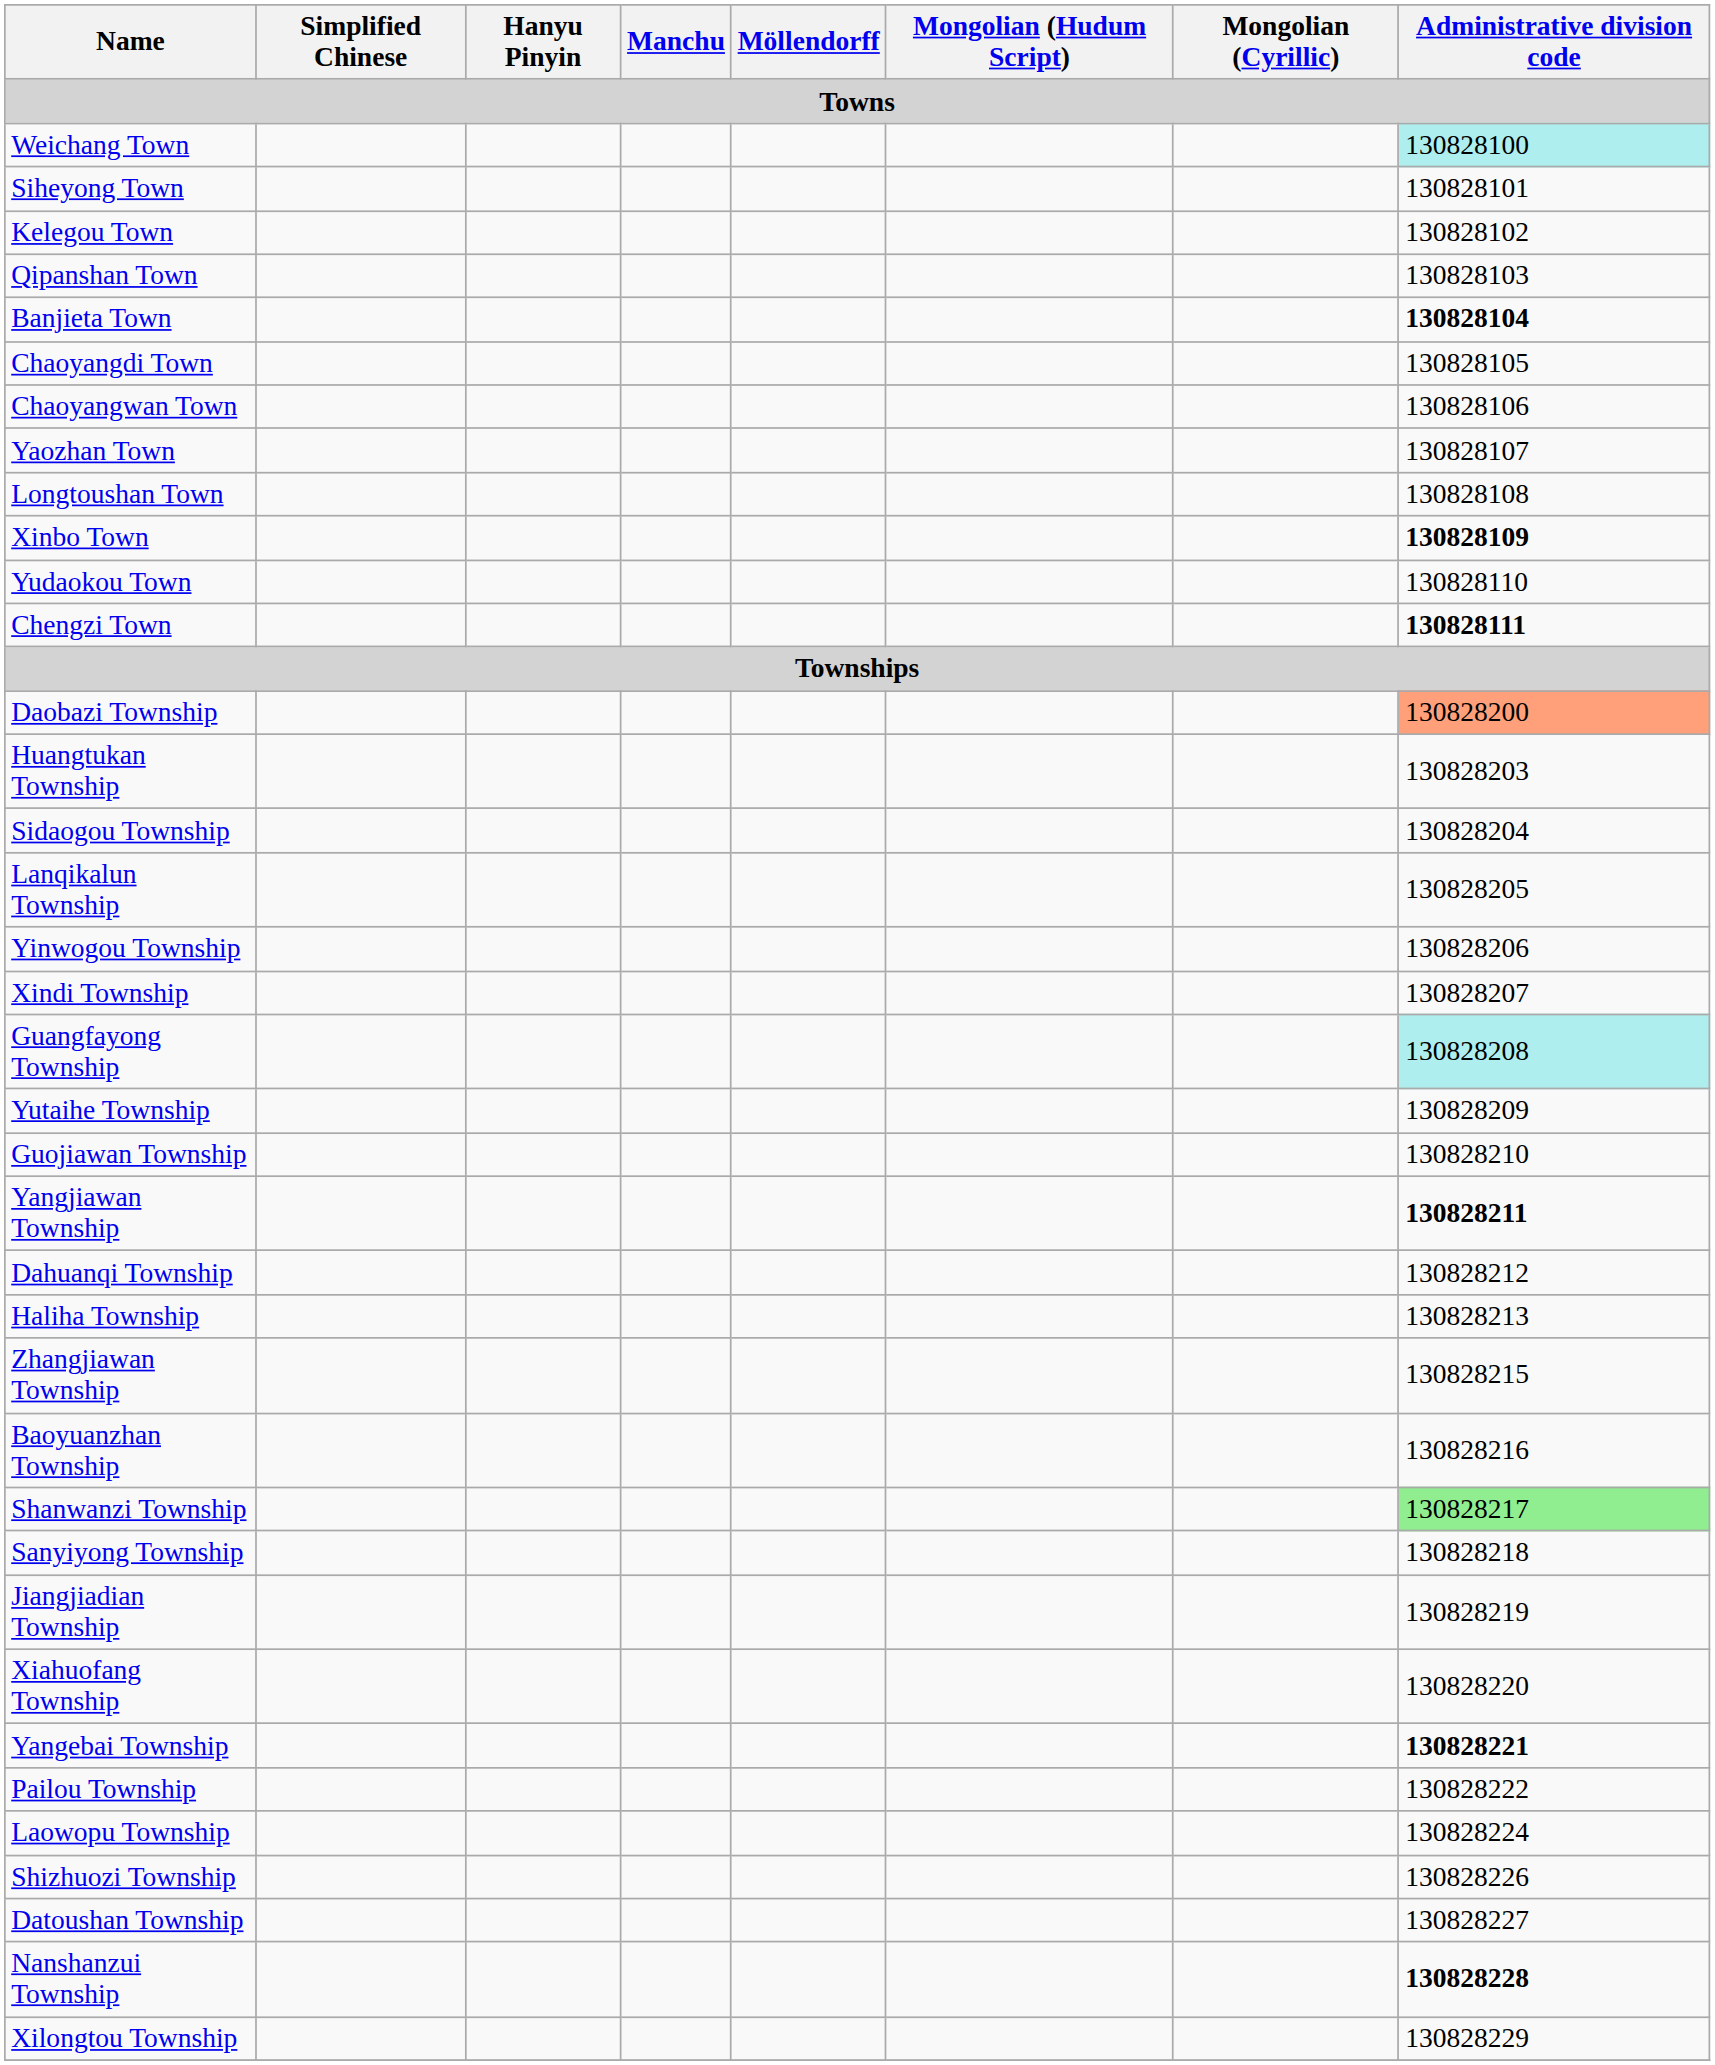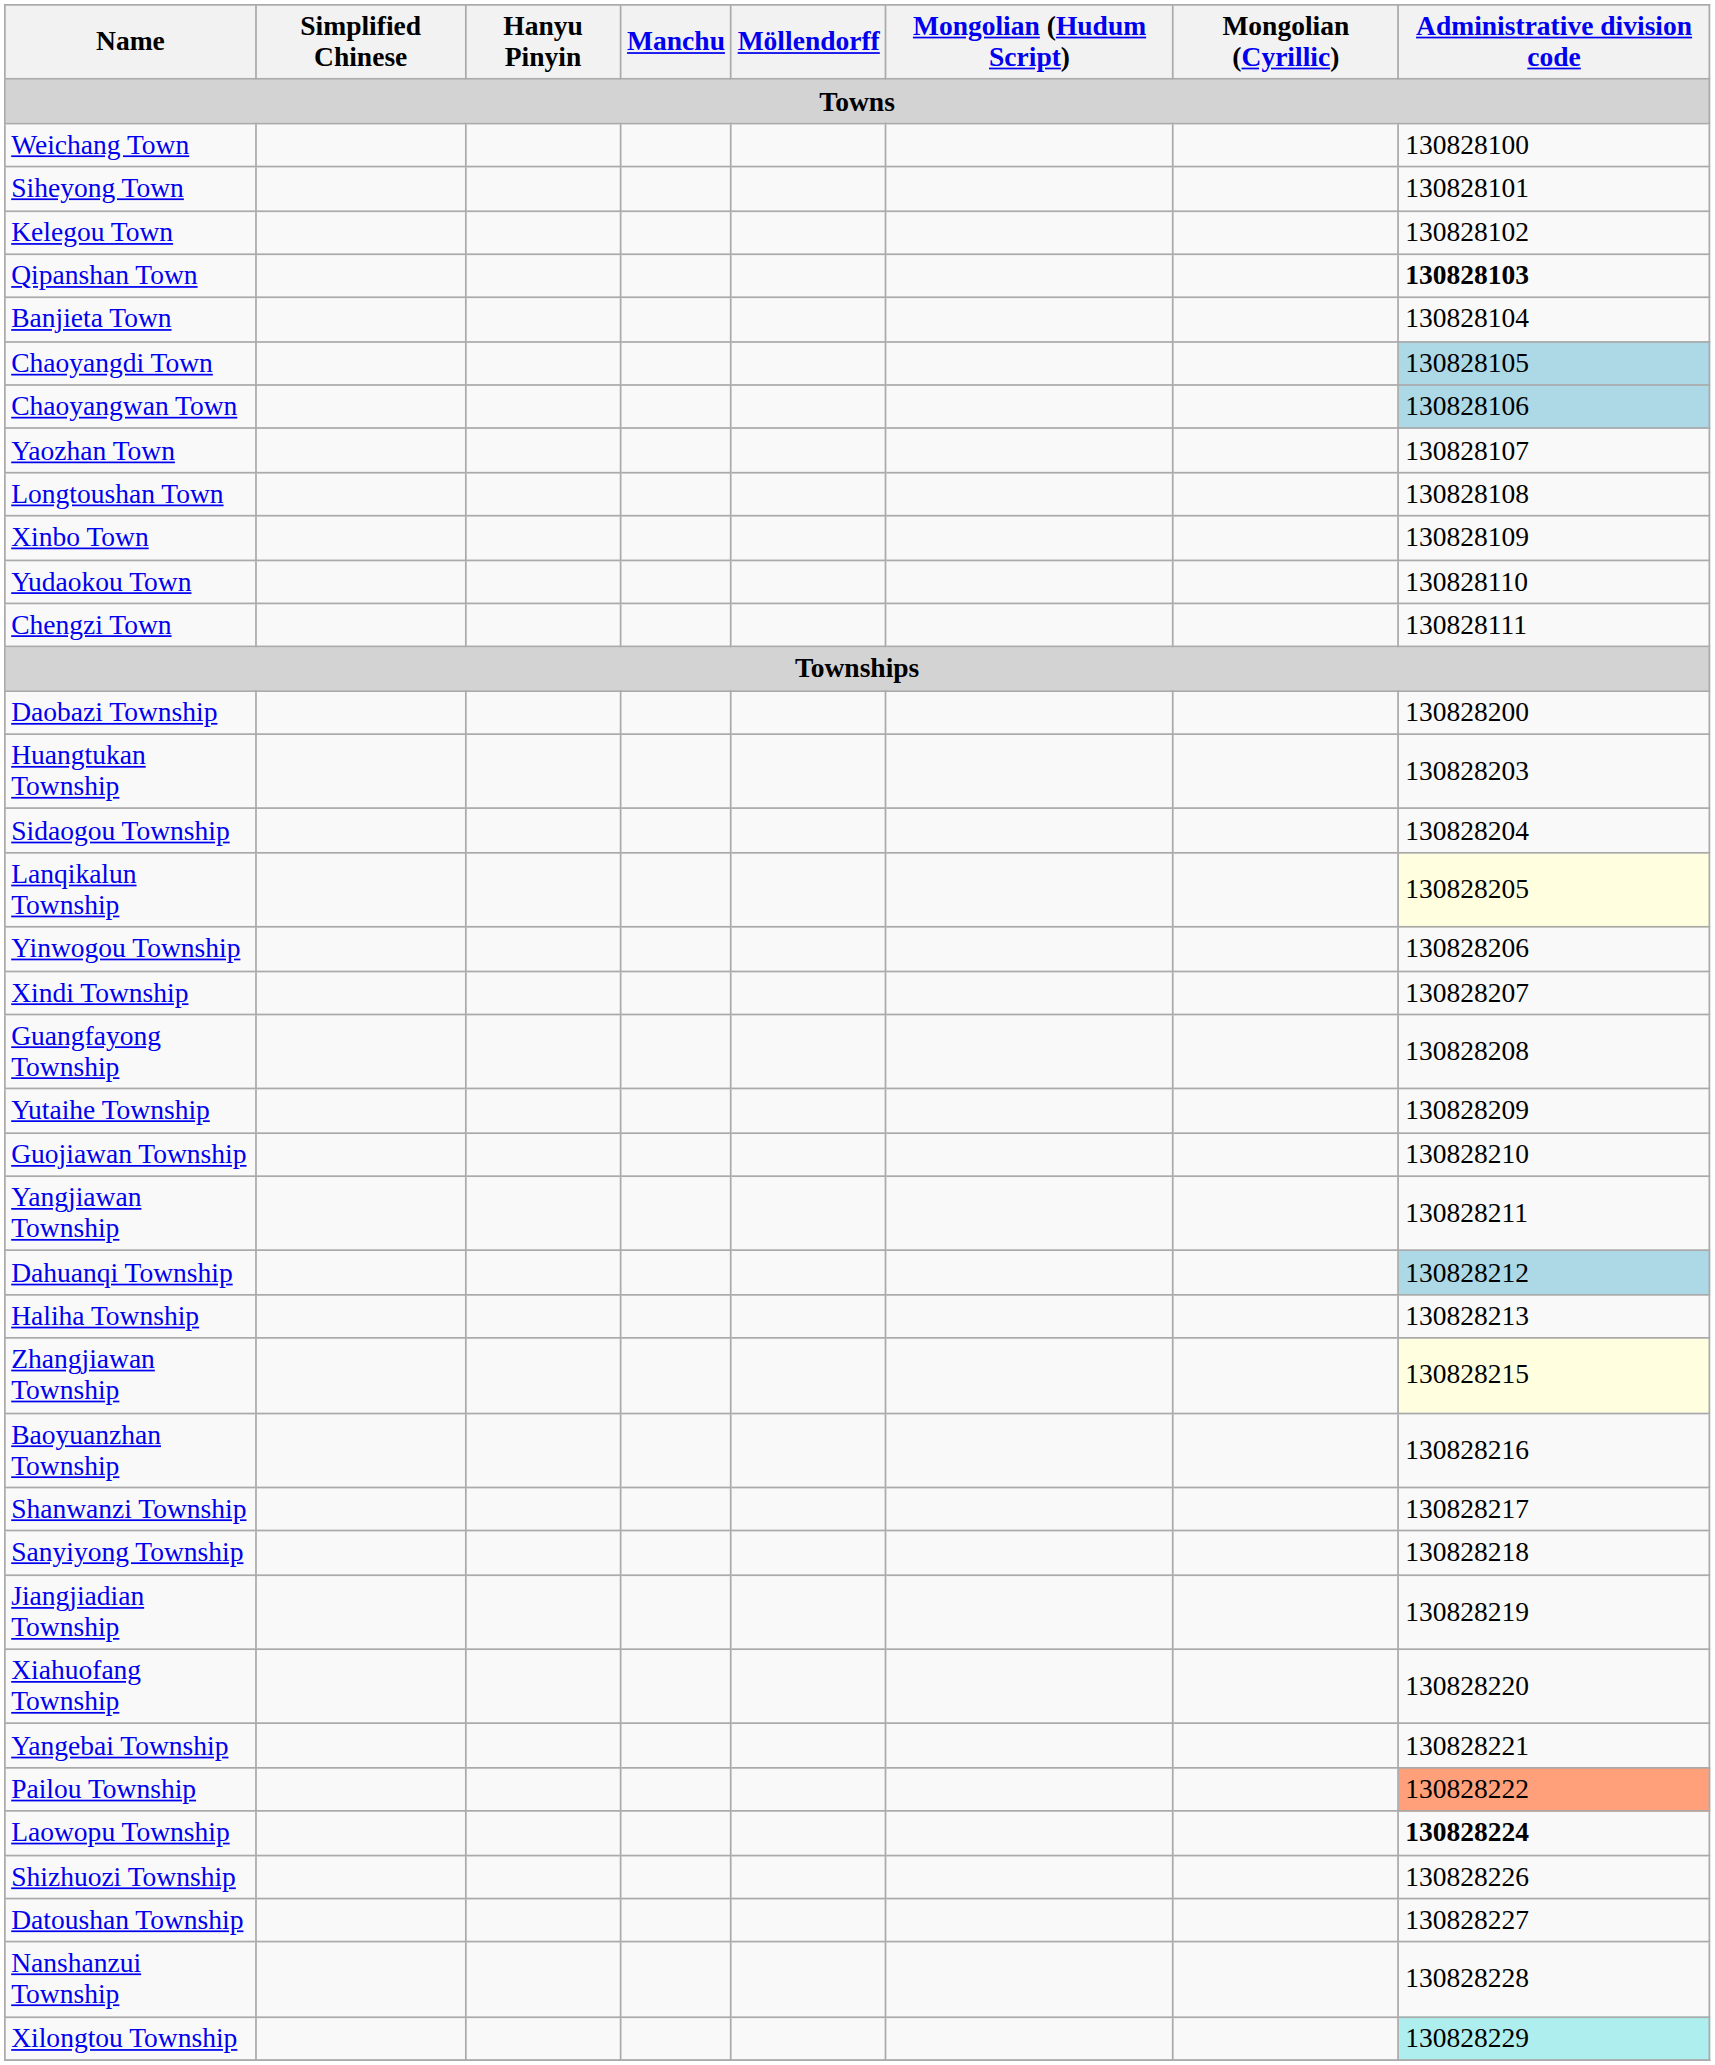(1467, 144) paleturquoise background -> (1467, 144) no background
(1467, 275) normal -> (1467, 275) bold
(1467, 319) bold -> (1467, 319) normal
(1467, 362) no background -> (1467, 362) lightblue background
(1467, 406) no background -> (1467, 406) lightblue background
(1467, 537) bold -> (1467, 537) normal
(1466, 624) bold -> (1466, 624) normal
(1467, 711) lightsalmon background -> (1467, 711) no background
(1467, 889) no background -> (1467, 889) lightyellow background
(1467, 1051) paleturquoise background -> (1467, 1051) no background
(1466, 1213) bold -> (1467, 1213) normal
(1467, 1272) no background -> (1467, 1272) lightblue background
(1467, 1375) no background -> (1467, 1375) lightyellow background
(1467, 1508) lightgreen background -> (1467, 1508) no background
(1467, 1745) bold -> (1467, 1745) normal
(1467, 1788) no background -> (1467, 1788) lightsalmon background
(1467, 1832) normal -> (1467, 1832) bold
(1467, 1978) bold -> (1467, 1978) normal
(1467, 2038) no background -> (1467, 2038) paleturquoise background
